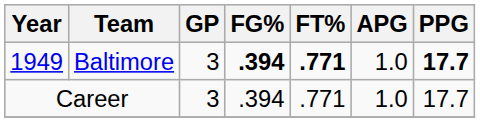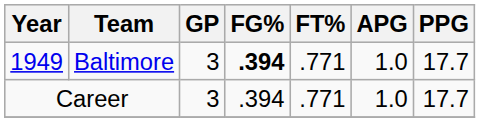(322, 61) bold -> (322, 61) normal
(446, 61) bold -> (446, 61) normal
